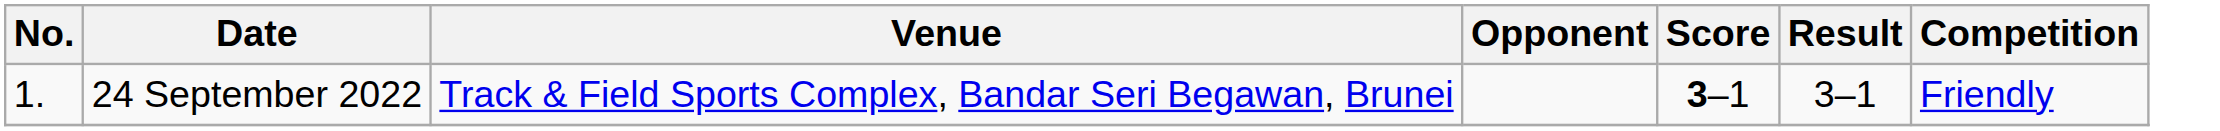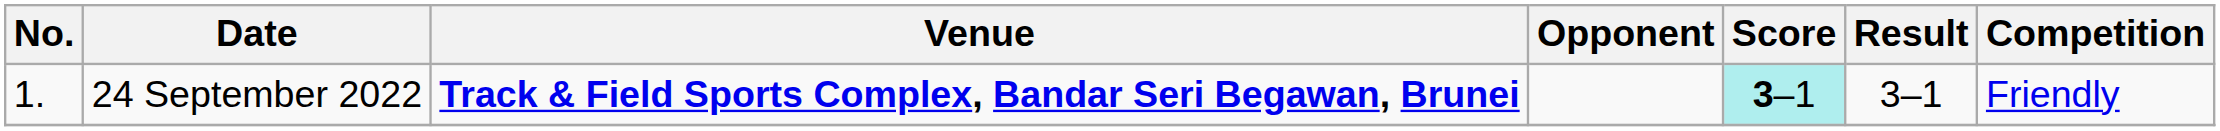(947, 93) normal -> (980, 93) bold
(1718, 93) no background -> (1784, 93) paleturquoise background
